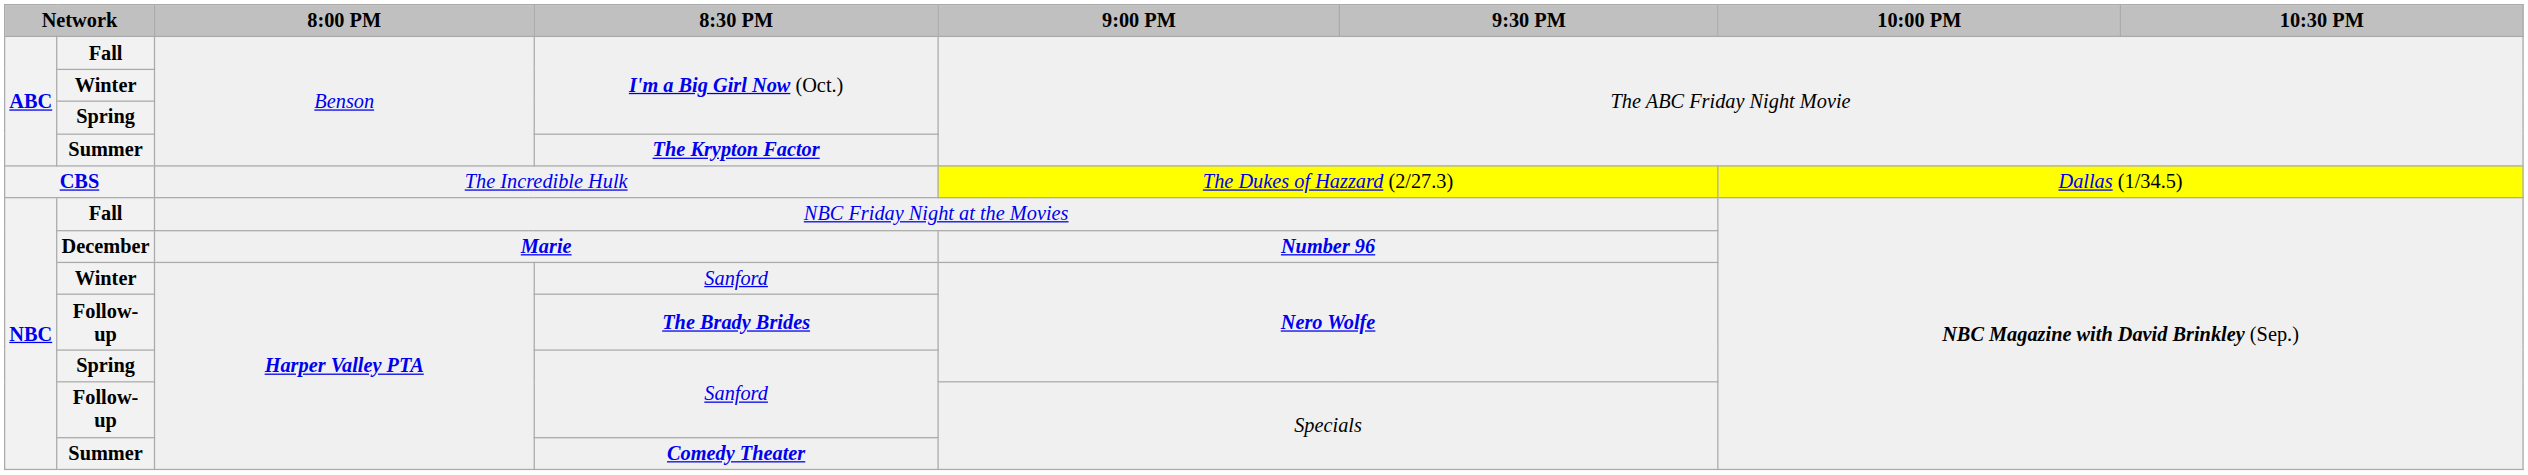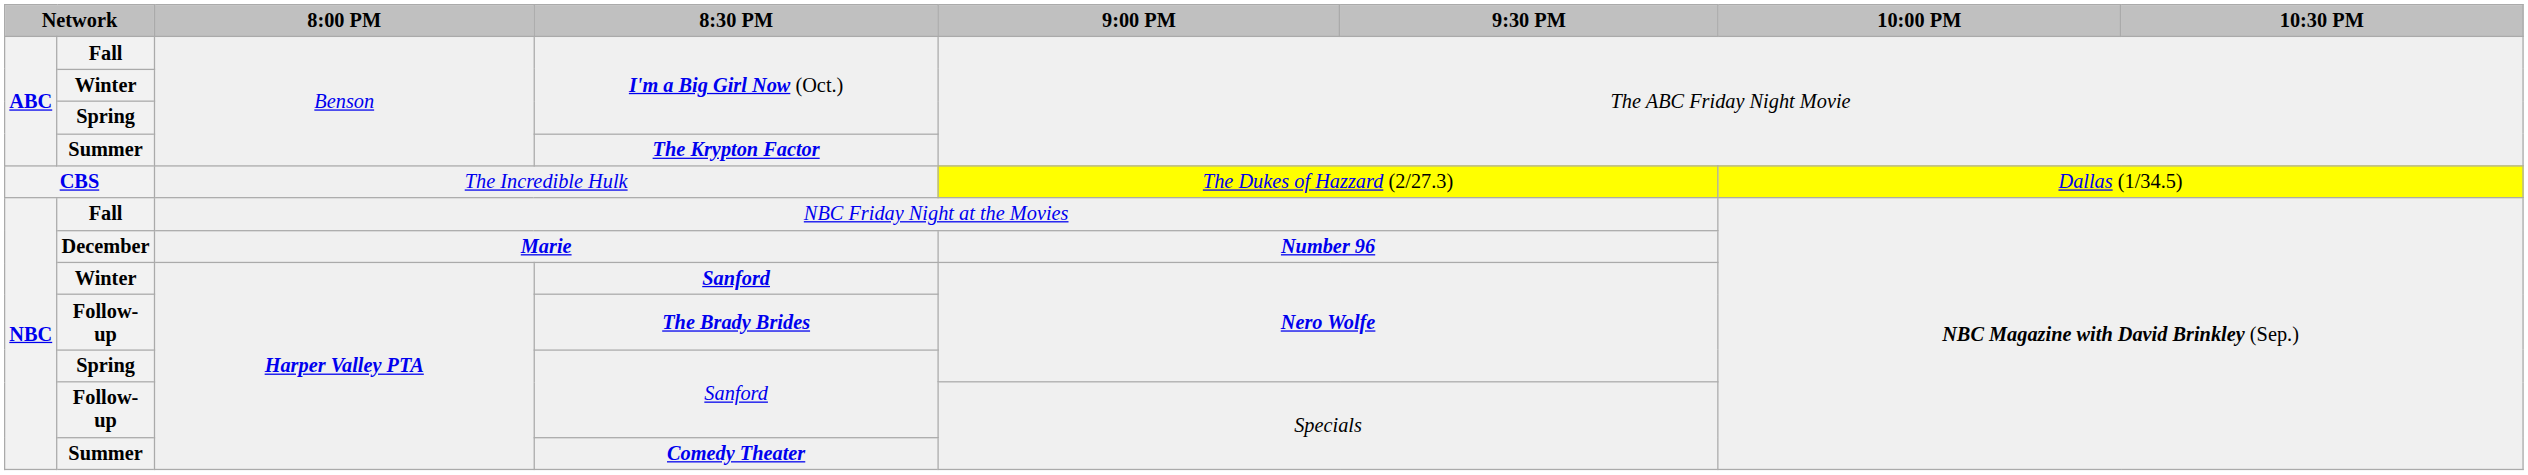(736, 278) normal -> (736, 278) bold
